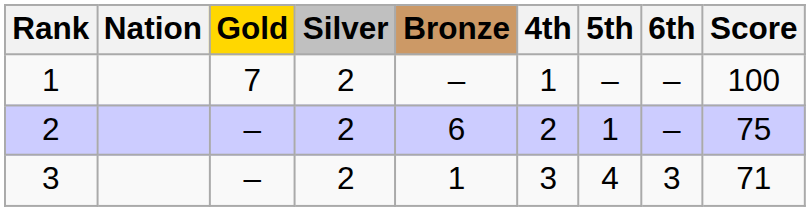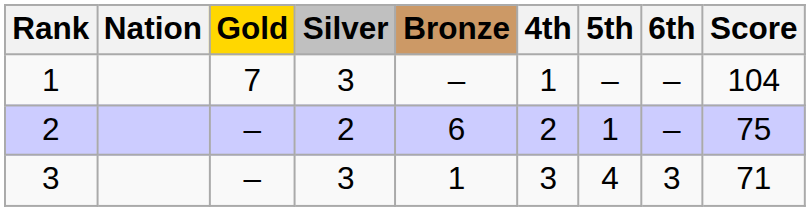(346, 79) 2 -> (346, 79) 3
(754, 79) 100 -> (754, 79) 104
(346, 179) 2 -> (346, 179) 3
